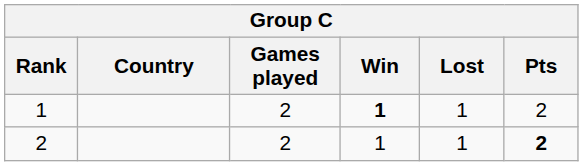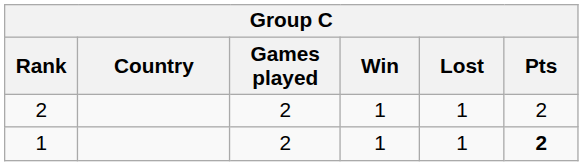(41, 110) 1 -> (41, 110) 2
(380, 110) bold -> (380, 110) normal
(41, 143) 2 -> (41, 143) 1
